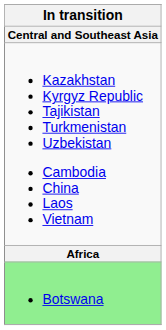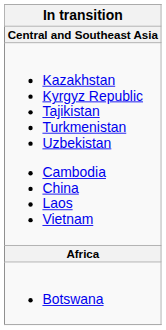(83, 299) lightgreen background -> (83, 299) no background
